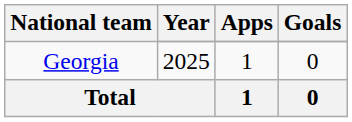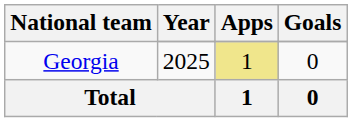(247, 60) no background -> (247, 60) khaki background
